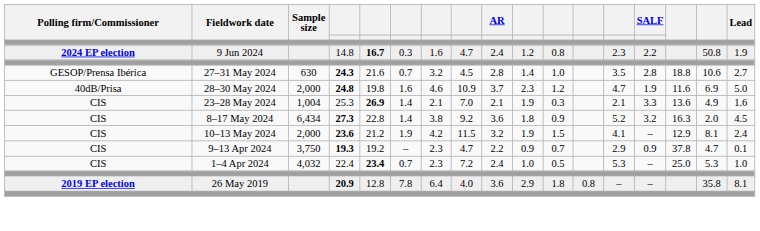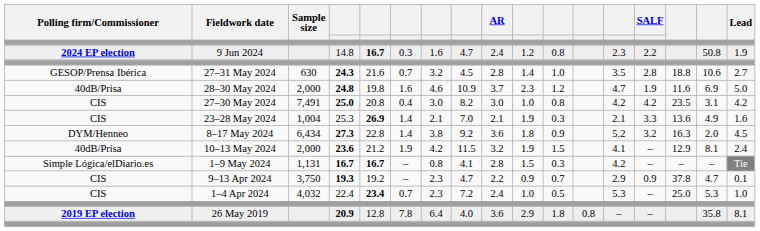+ row: (240, 103)
(98, 118) CIS -> (98, 134) DYM/Henneo
(98, 134) CIS -> (98, 149) 40dB/Prisa
+ row: (240, 164)
